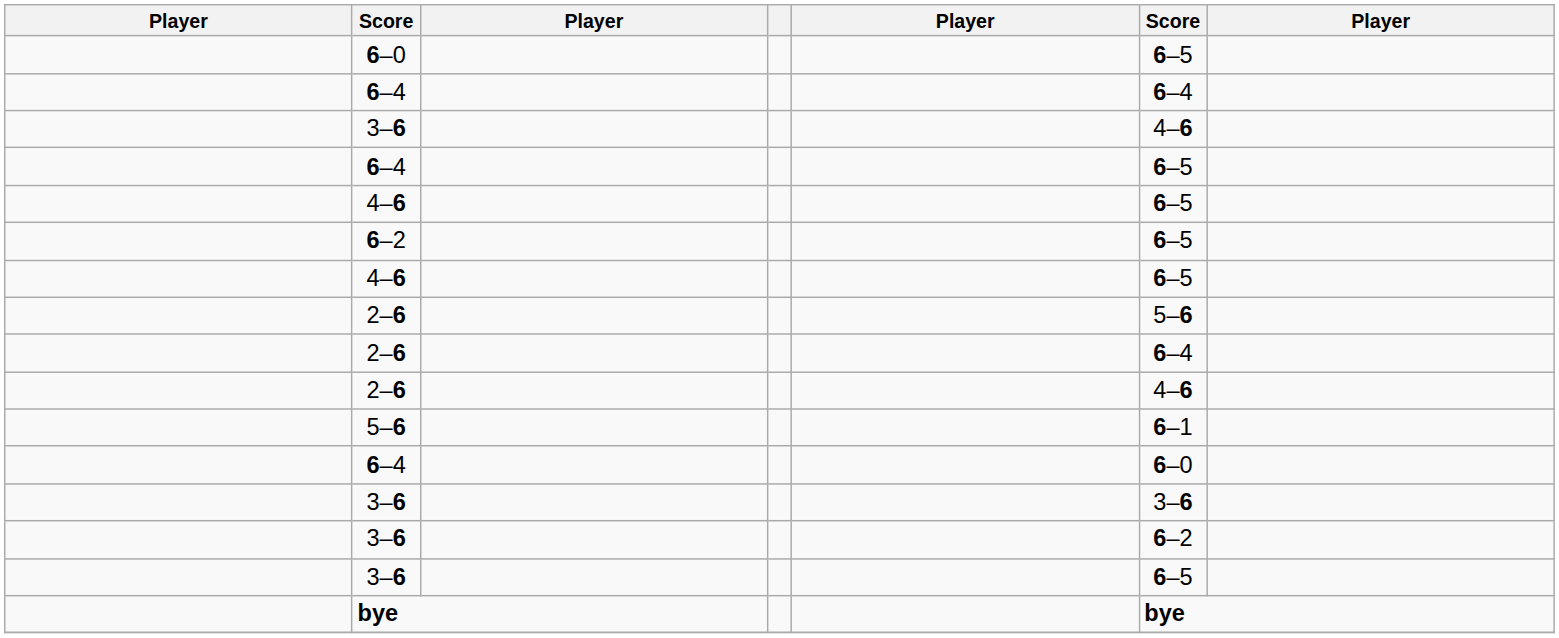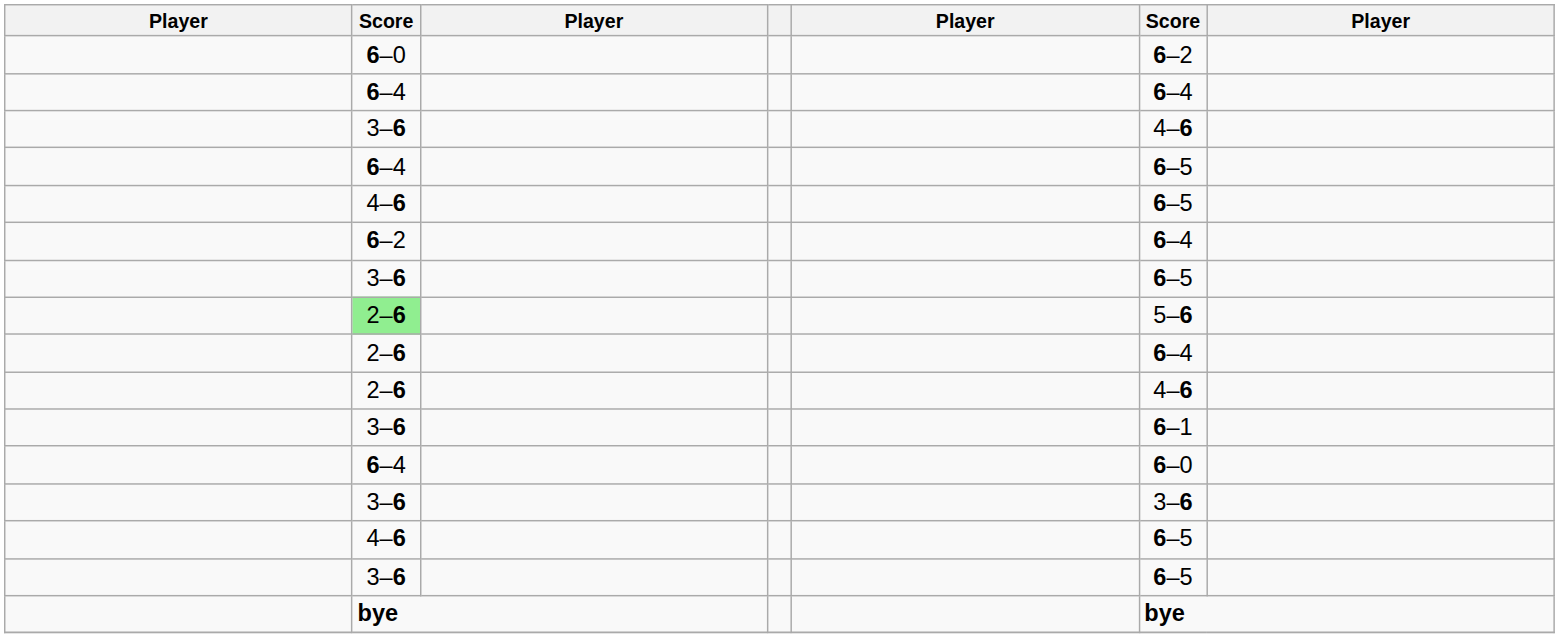(1173, 54) 6–5 -> (1173, 54) 6–2
(1173, 240) 6–5 -> (1173, 240) 6–4
(386, 278) 4–6 -> (386, 278) 3–6
(386, 315) no background -> (386, 315) lightgreen background
(386, 427) 5–6 -> (386, 427) 3–6
(386, 539) 3–6 -> (386, 539) 4–6
(1173, 539) 6–2 -> (1173, 539) 6–5
